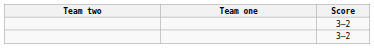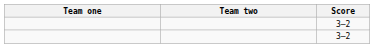columns swapped: (239, 11) <-> (82, 11)
